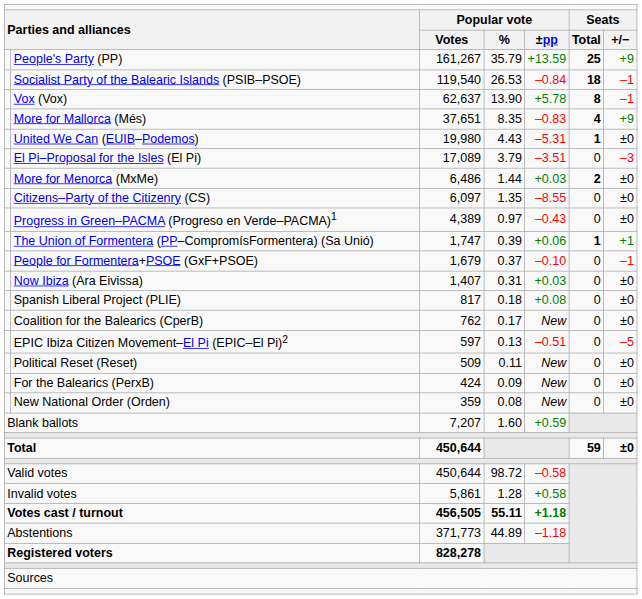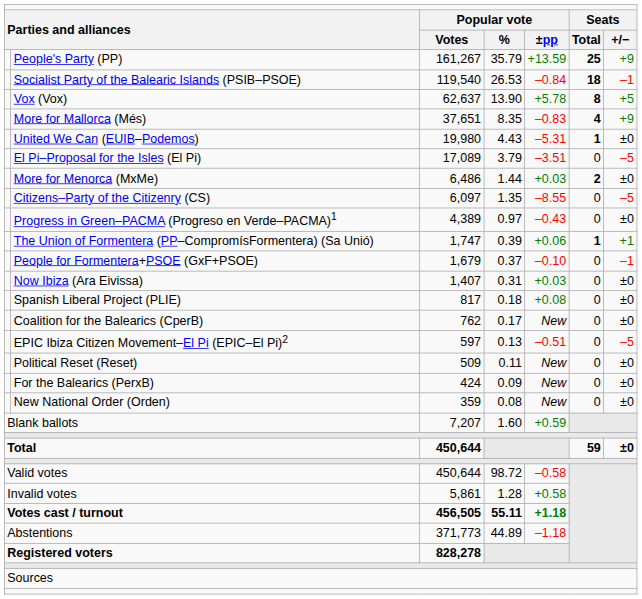(627, 99) –1 -> (627, 99) +5
(627, 158) –3 -> (627, 158) –5
(627, 198) ±0 -> (627, 198) –5
